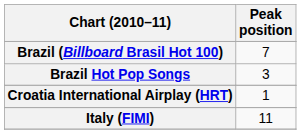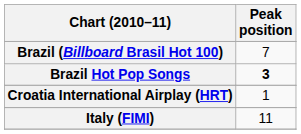(266, 74) normal -> (266, 74) bold
